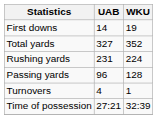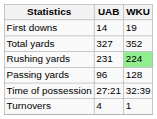(134, 59) no background -> (134, 59) lightgreen background
rows swapped: (29, 91) <-> (49, 106)
